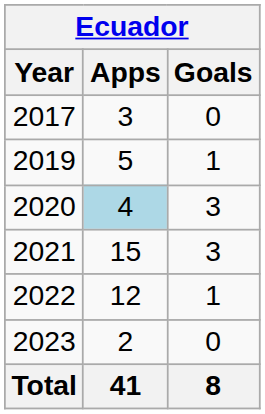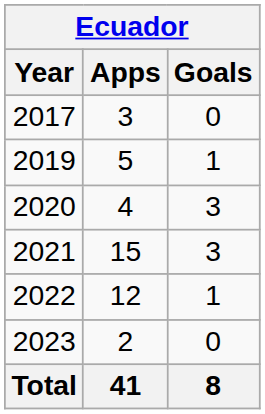(125, 206) lightblue background -> (125, 206) no background
